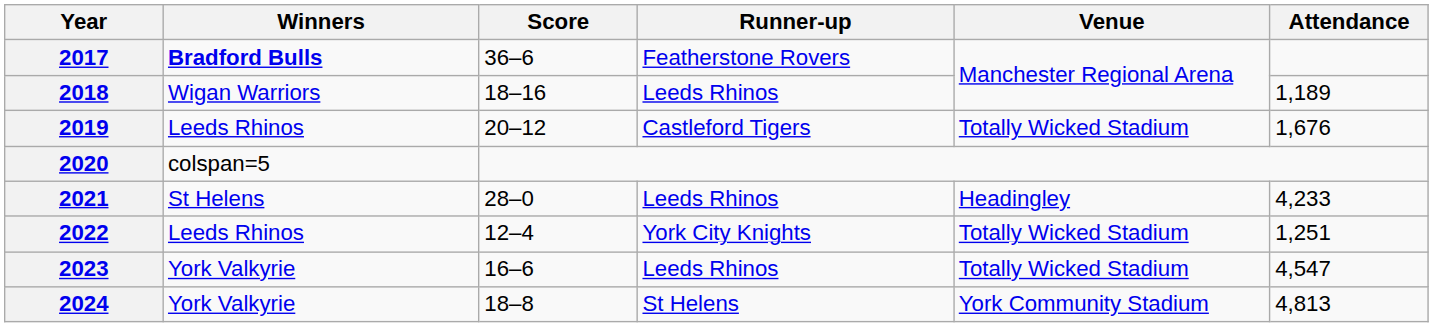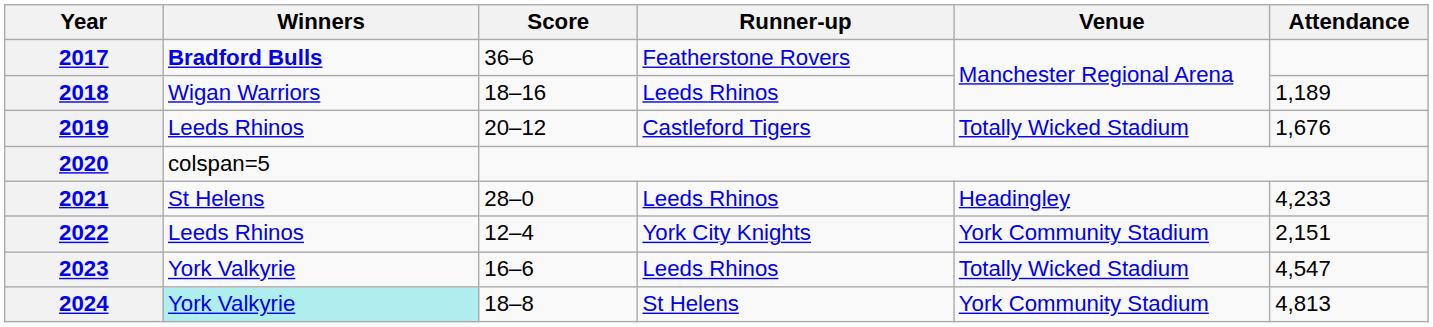(1074, 233) Totally Wicked Stadium -> (1084, 233) York Community Stadium
(1303, 233) 1,251 -> (1303, 233) 2,151
(232, 304) no background -> (232, 304) paleturquoise background
